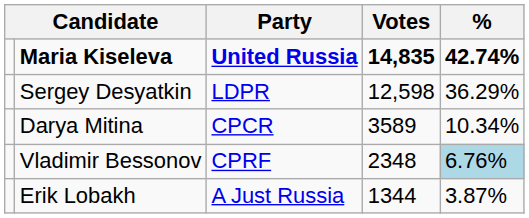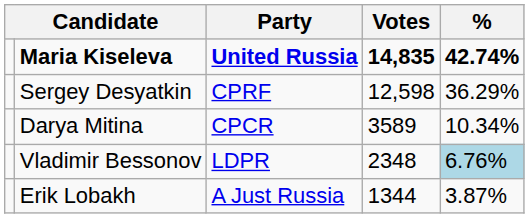(241, 91) LDPR -> (241, 91) CPRF
(241, 160) CPRF -> (241, 160) LDPR
